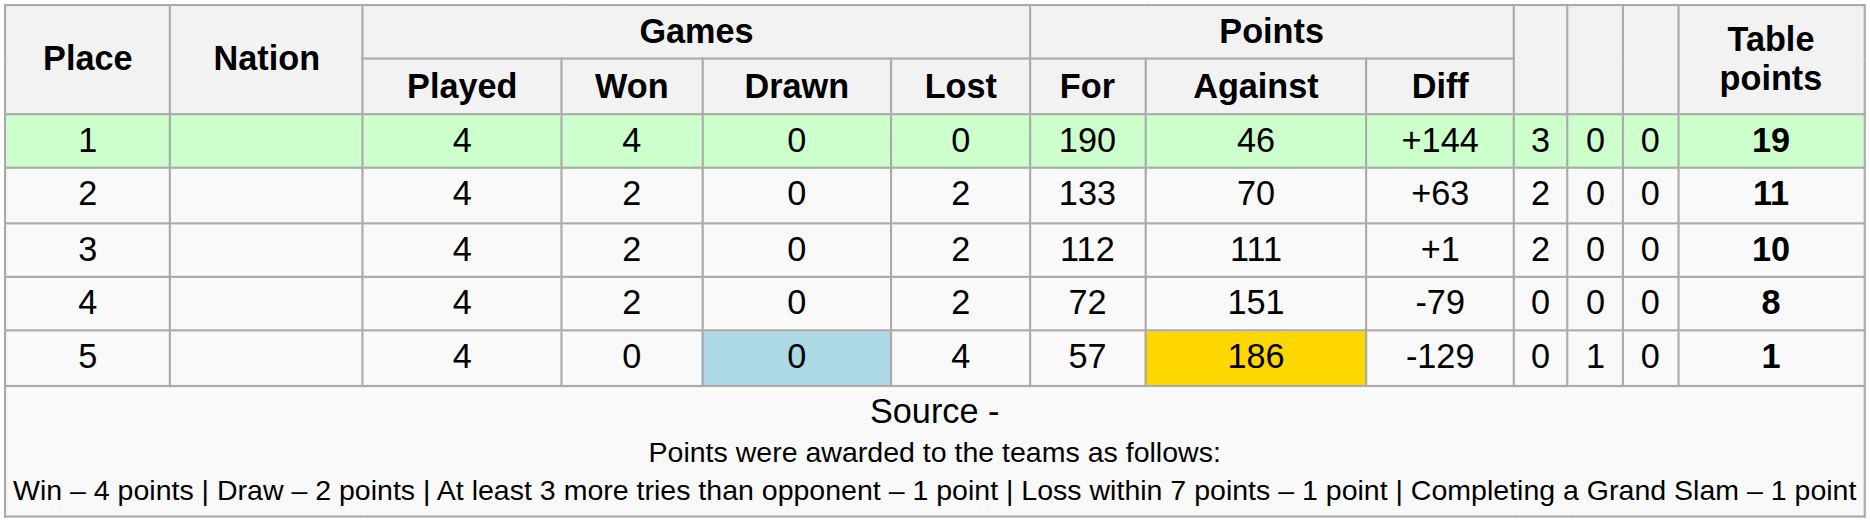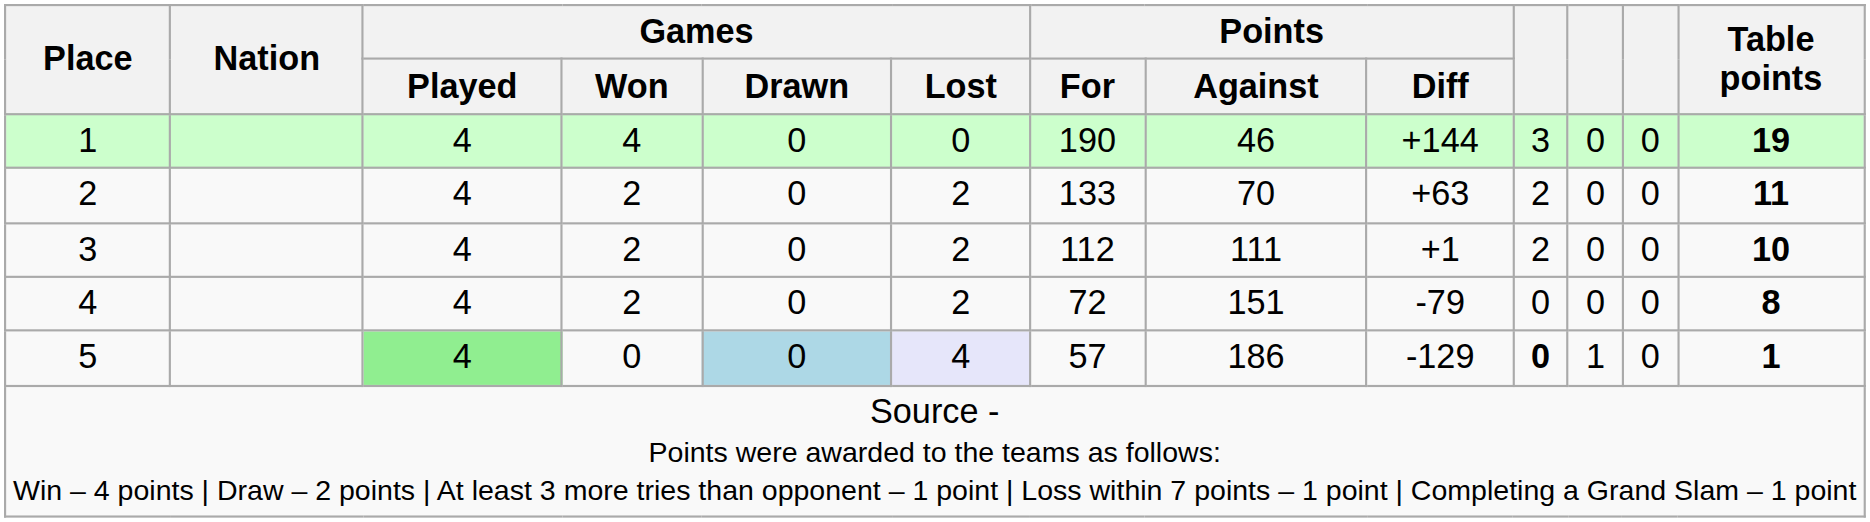(462, 357) no background -> (462, 357) lightgreen background
(961, 357) no background -> (961, 357) lavender background
(1256, 357) gold background -> (1256, 357) no background
(1541, 357) normal -> (1541, 357) bold
